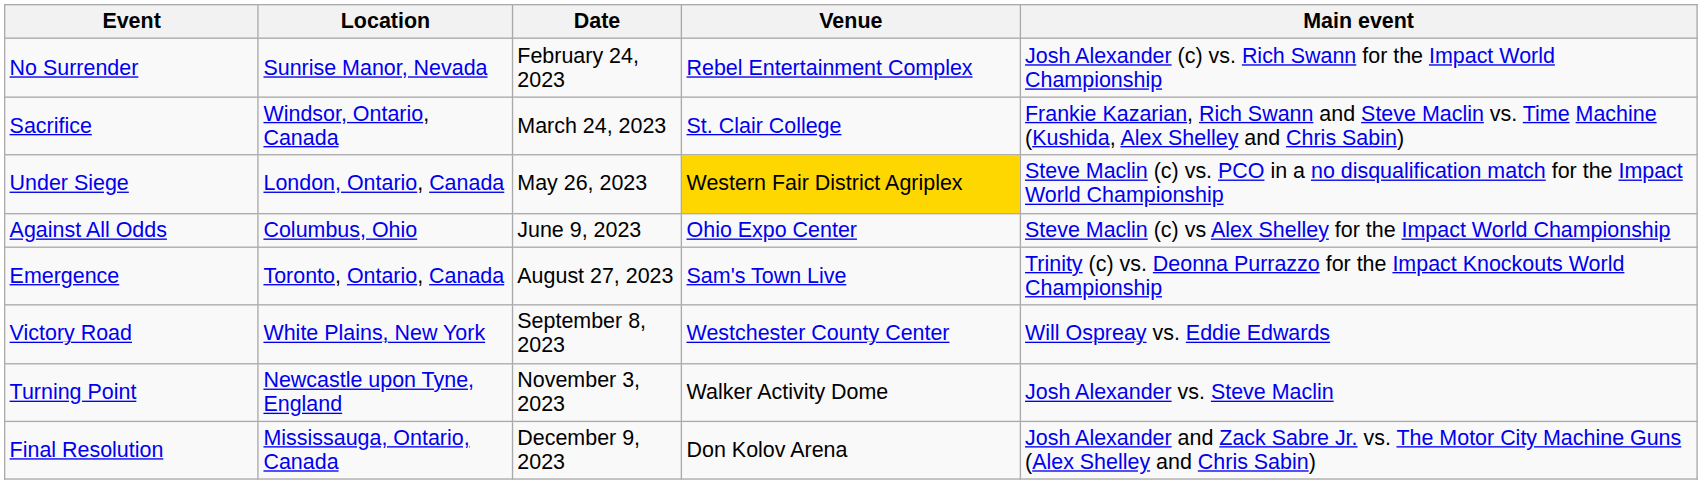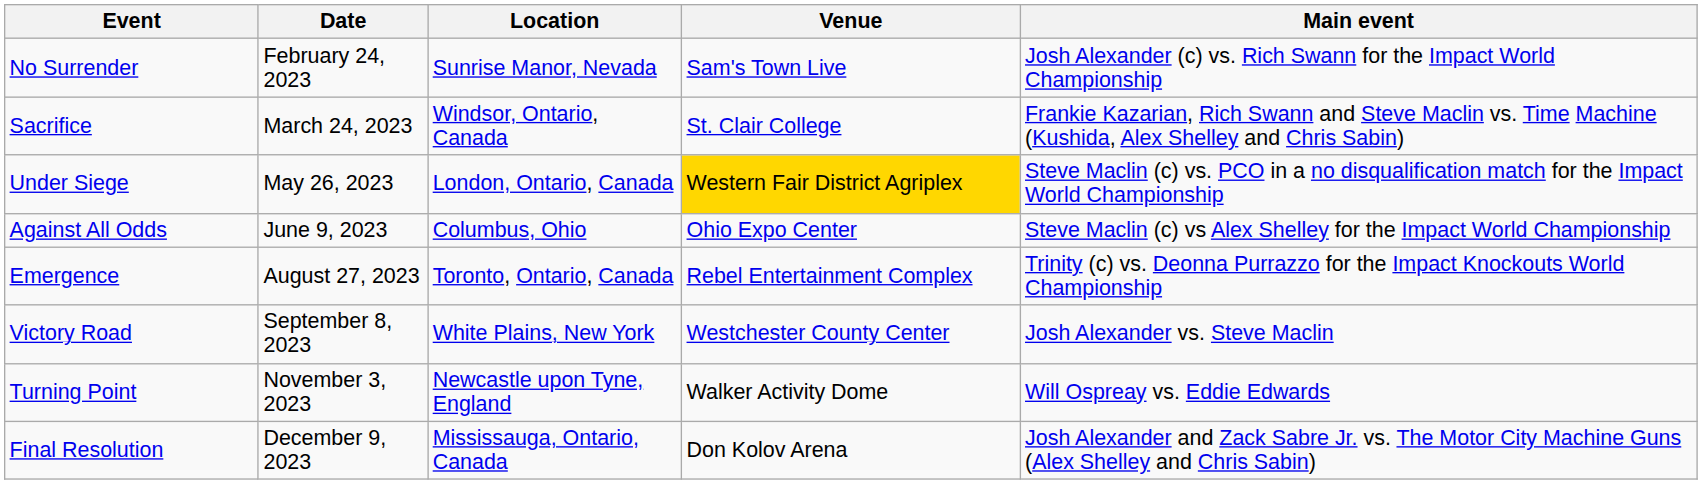columns swapped: (597, 21) <-> (385, 21)
(830, 67) Rebel Entertainment Complex -> (766, 67) Sam's Town Live
(766, 275) Sam's Town Live -> (830, 275) Rebel Entertainment Complex
(1178, 334) Will Ospreay vs. Eddie Edwards -> (1179, 334) Josh Alexander vs. Steve Maclin
(1179, 392) Josh Alexander vs. Steve Maclin -> (1178, 392) Will Ospreay vs. Eddie Edwards
